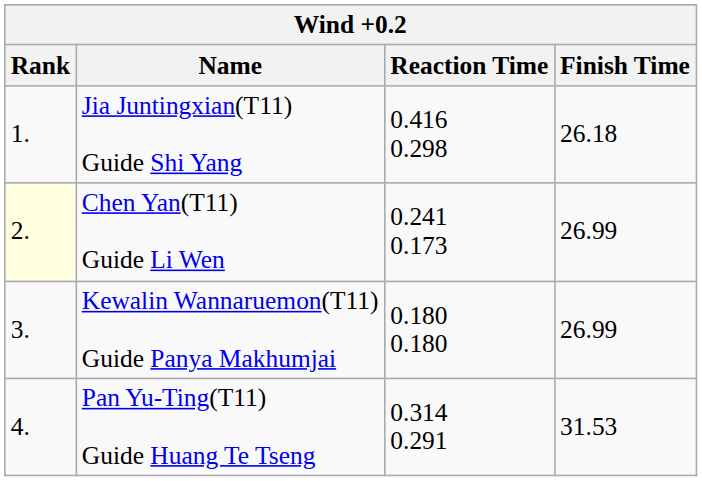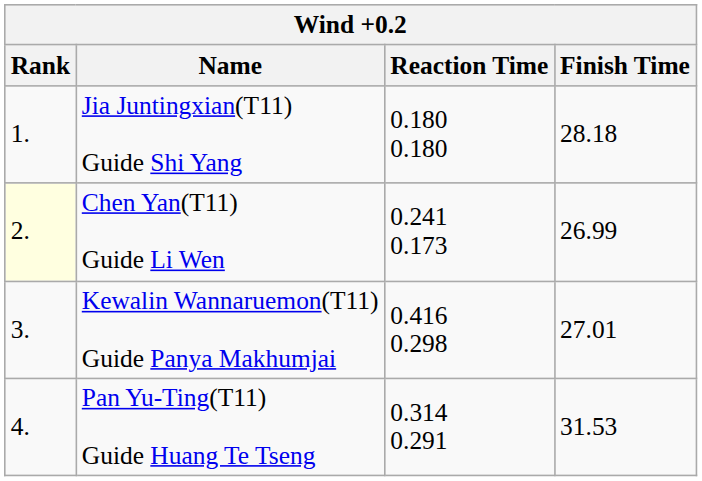(419, 133) 0.416 0.298 -> (419, 133) 0.180 0.180
(589, 133) 26.18 -> (589, 133) 28.18
(419, 329) 0.180 0.180 -> (419, 329) 0.416 0.298
(589, 329) 26.99 -> (589, 329) 27.01
